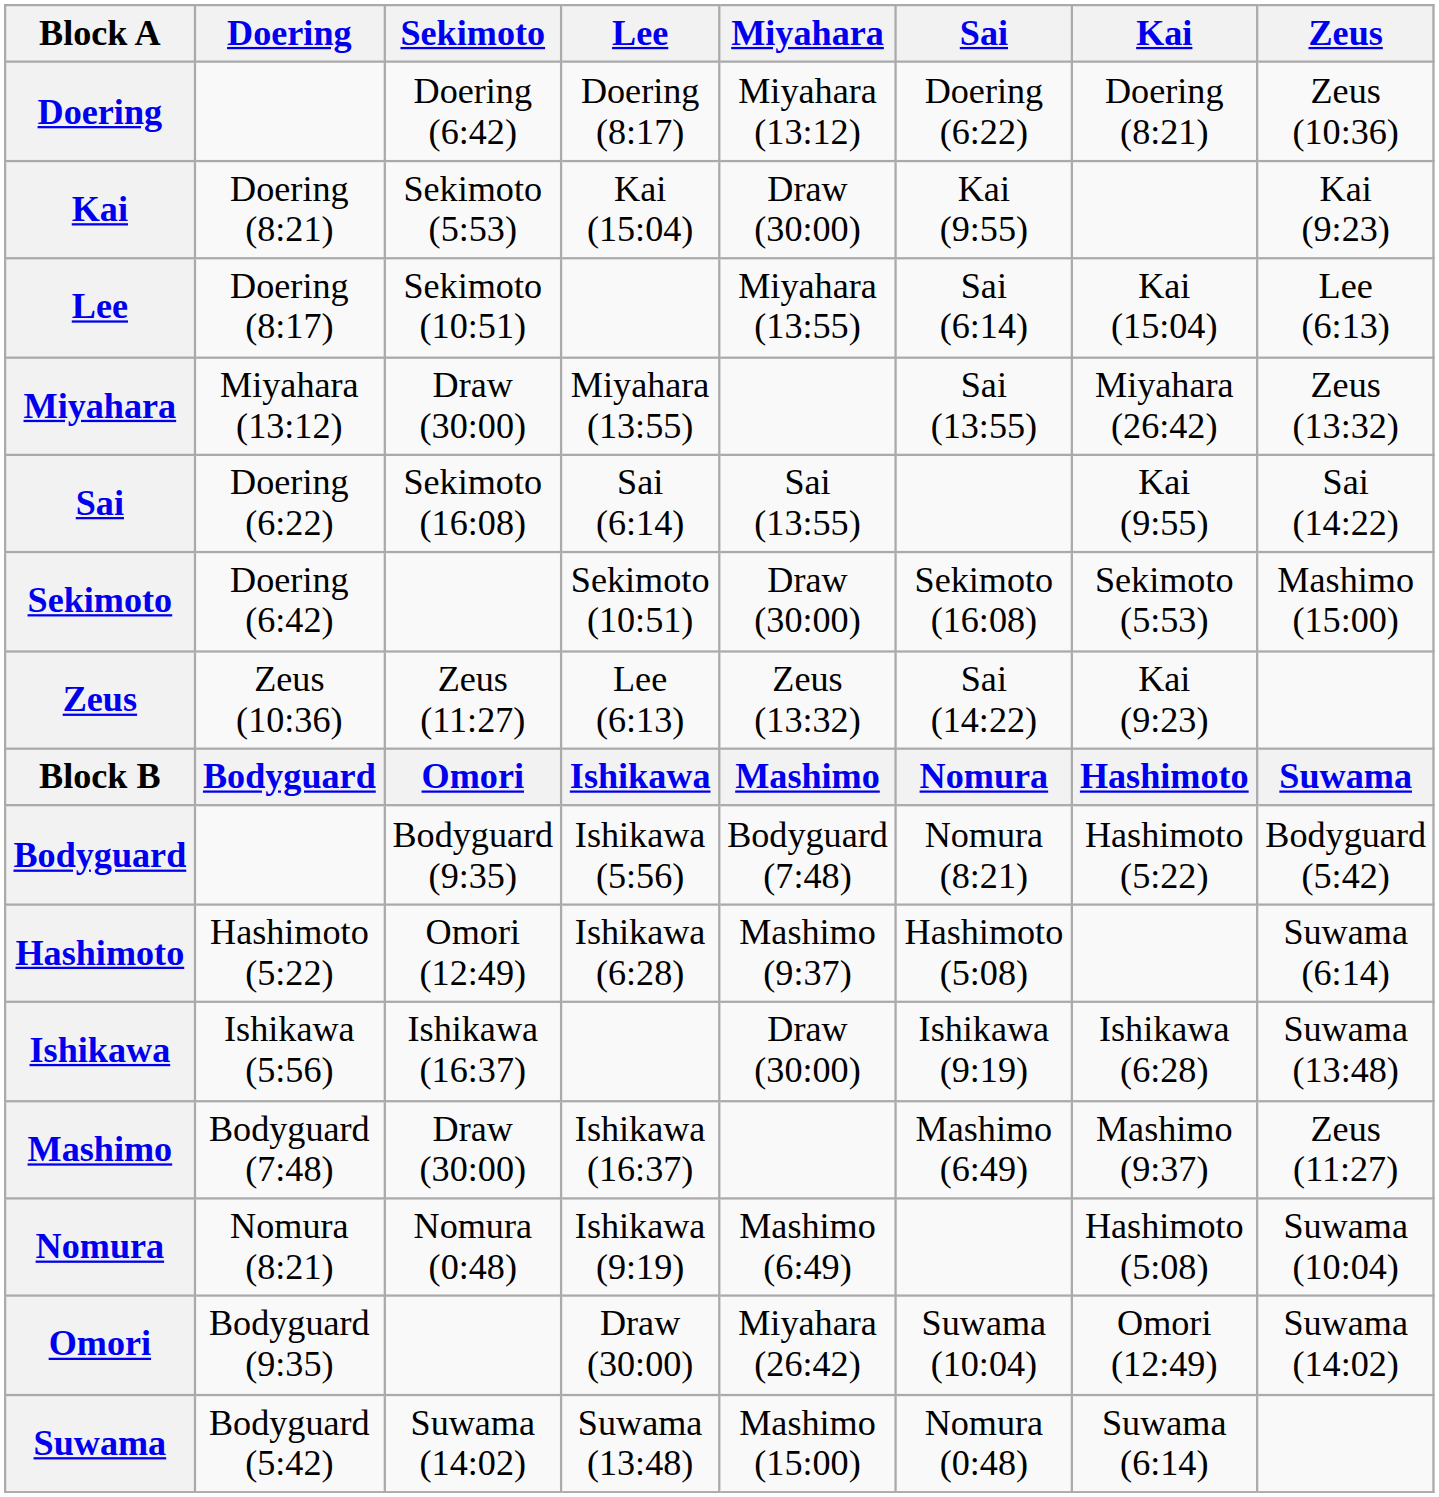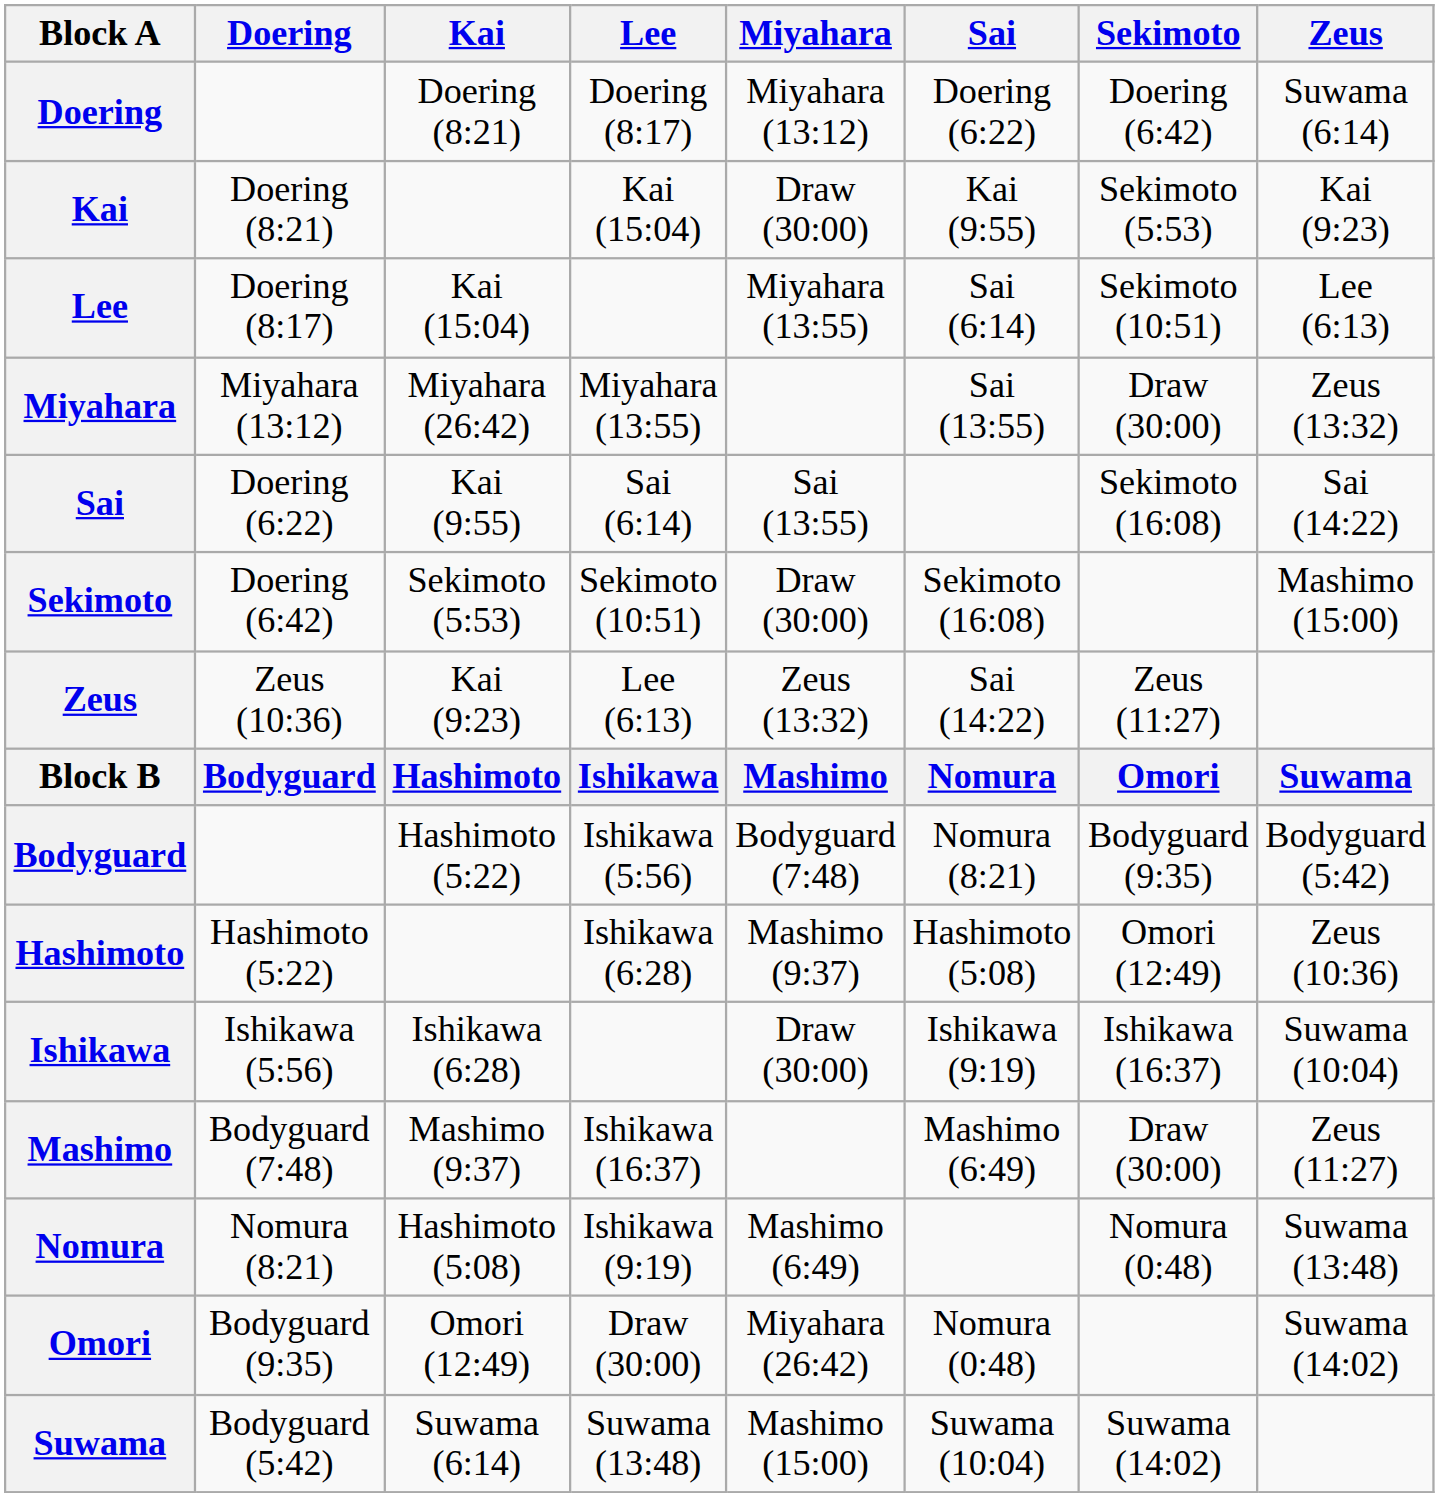columns swapped: (1164, 33) <-> (473, 33)
(1346, 110) Zeus (10:36) -> (1346, 110) Suwama (6:14)
(1346, 952) Suwama (6:14) -> (1346, 952) Zeus (10:36)
(1346, 1050) Suwama (13:48) -> (1346, 1050) Suwama (10:04)
(1346, 1246) Suwama (10:04) -> (1346, 1246) Suwama (13:48)
(984, 1344) Suwama (10:04) -> (992, 1344) Nomura (0:48)
(984, 1442) Nomura (0:48) -> (992, 1442) Suwama (10:04)
